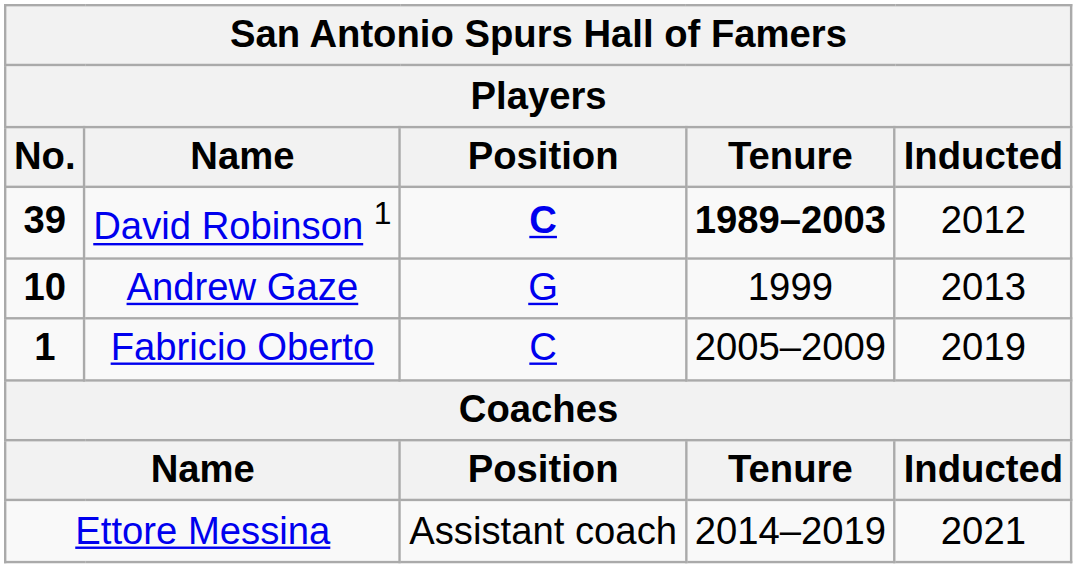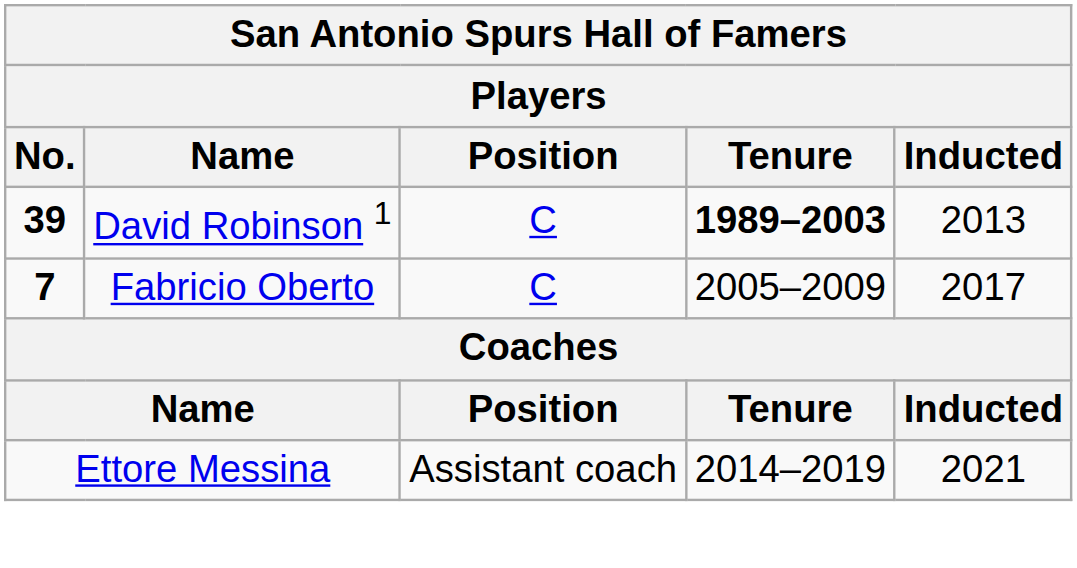(543, 221) bold -> (543, 221) normal
(983, 221) 2012 -> (983, 221) 2013
- row: (242, 287)
(45, 348) 1 -> (45, 287) 7
(983, 348) 2019 -> (983, 287) 2017
